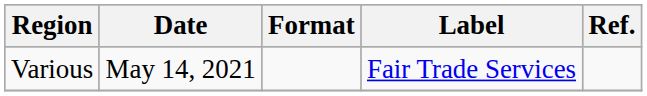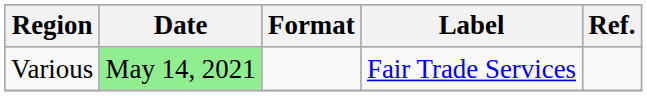(181, 68) no background -> (181, 68) lightgreen background
